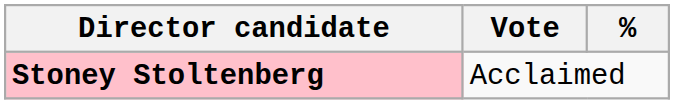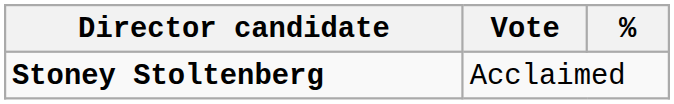(168, 76) pink background -> (168, 76) no background
